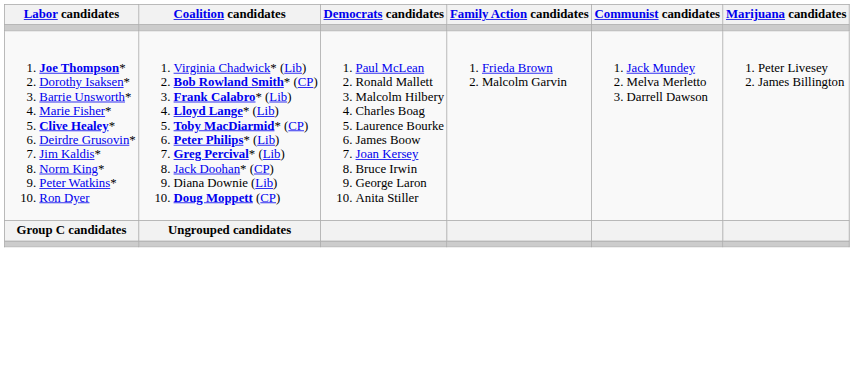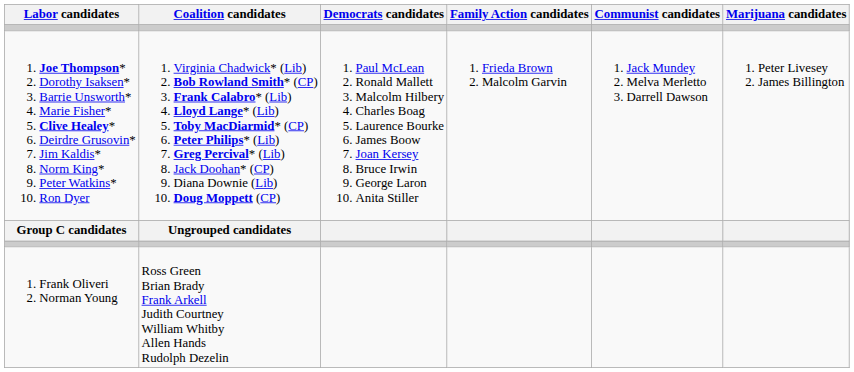+ row: (72, 291)
